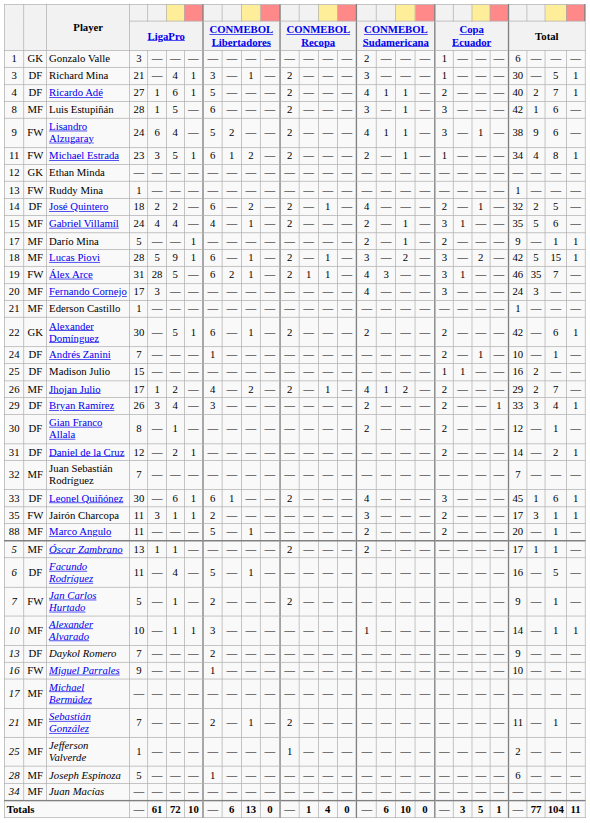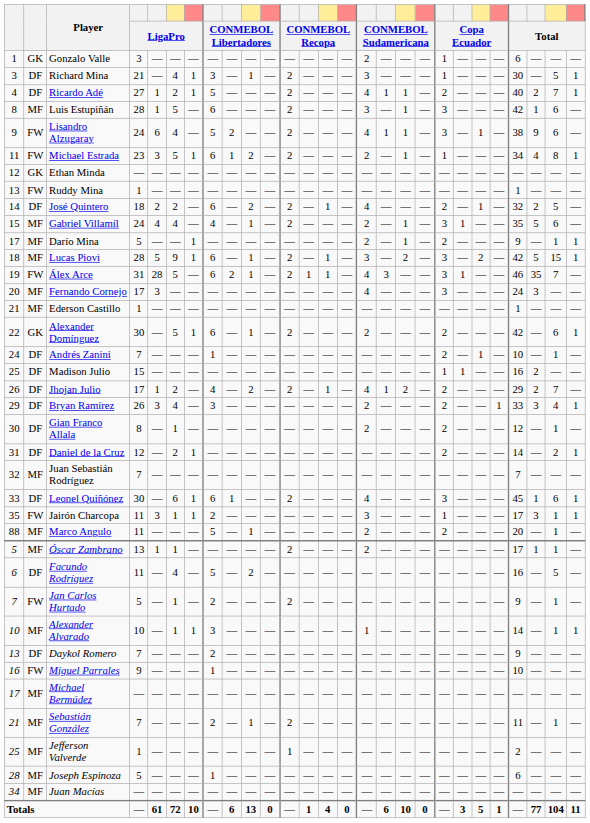(175, 93) 6 -> (175, 93) 2
(35, 389) MF -> (35, 389) DF
(444, 515) 2 -> (444, 515) 1
(251, 572) 1 -> (251, 572) 2
